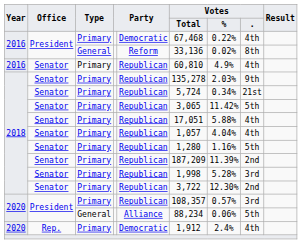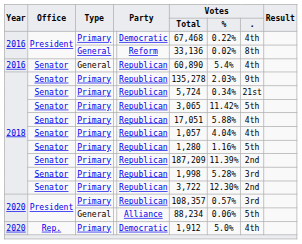(94, 65) Primary -> (94, 65) General
(188, 65) 60,810 -> (188, 65) 60,890
(224, 65) 4.9% -> (224, 65) 5.4%
(224, 228) 2.4% -> (224, 228) 5.0%
